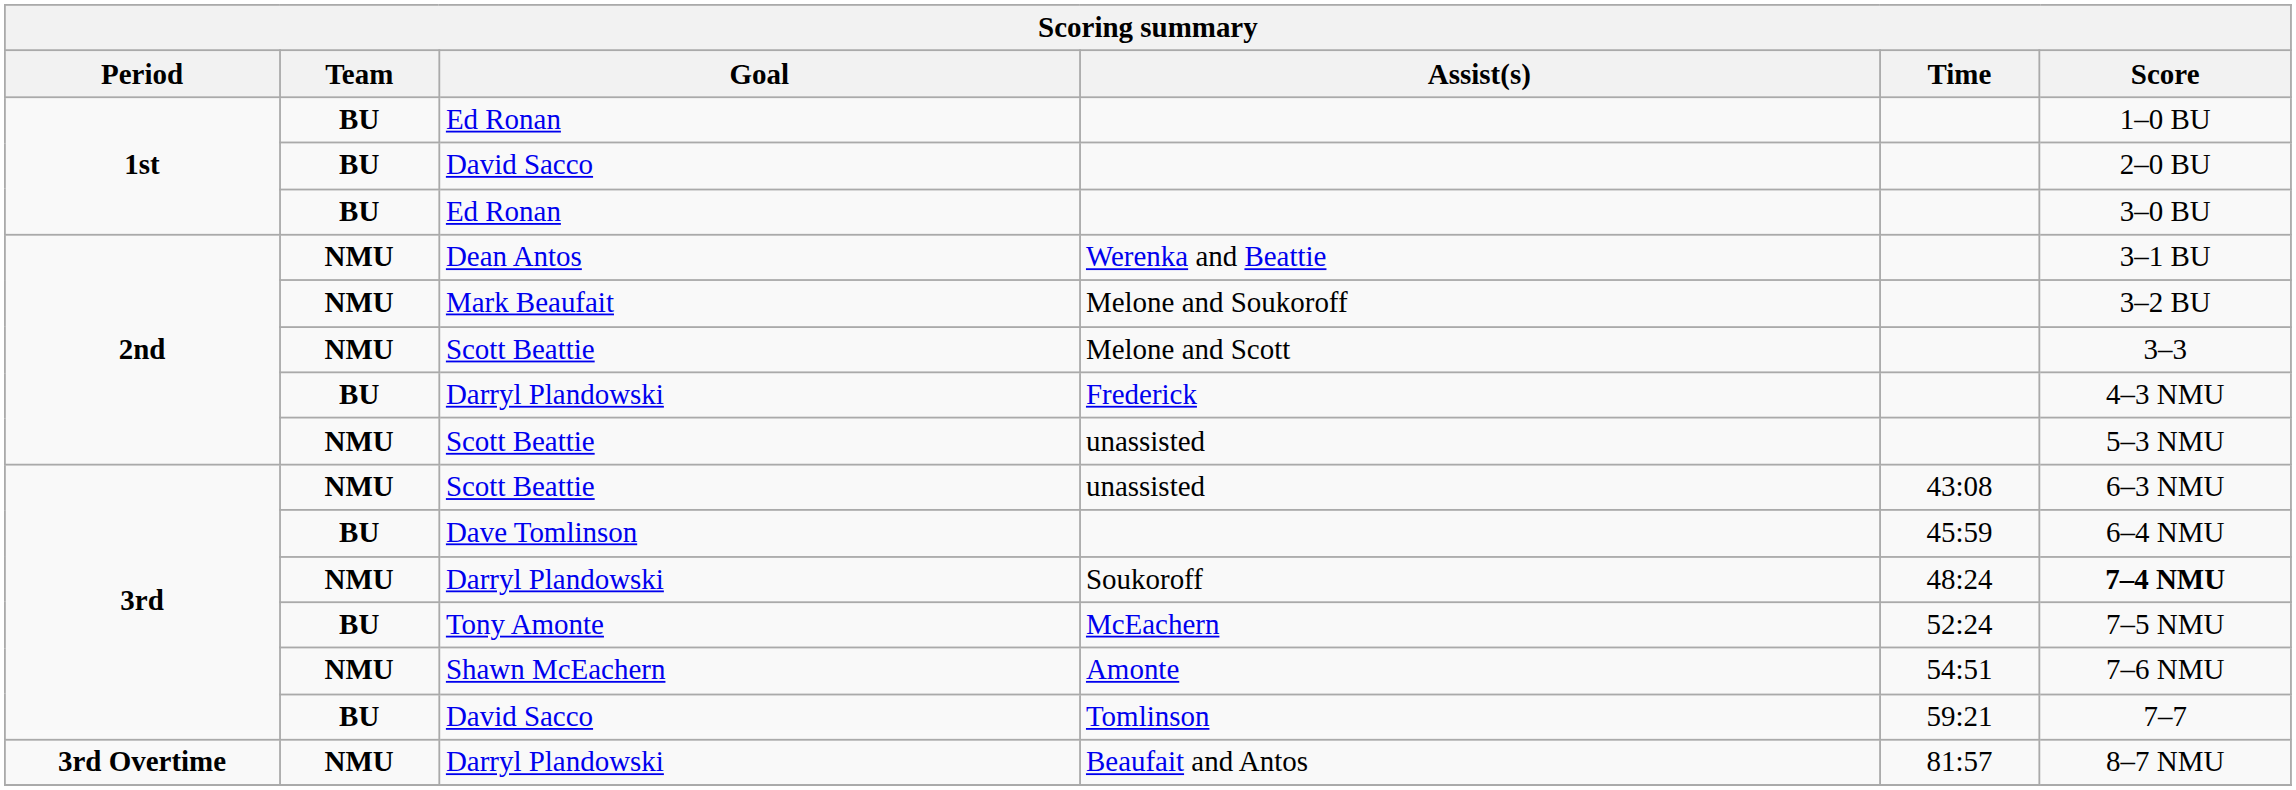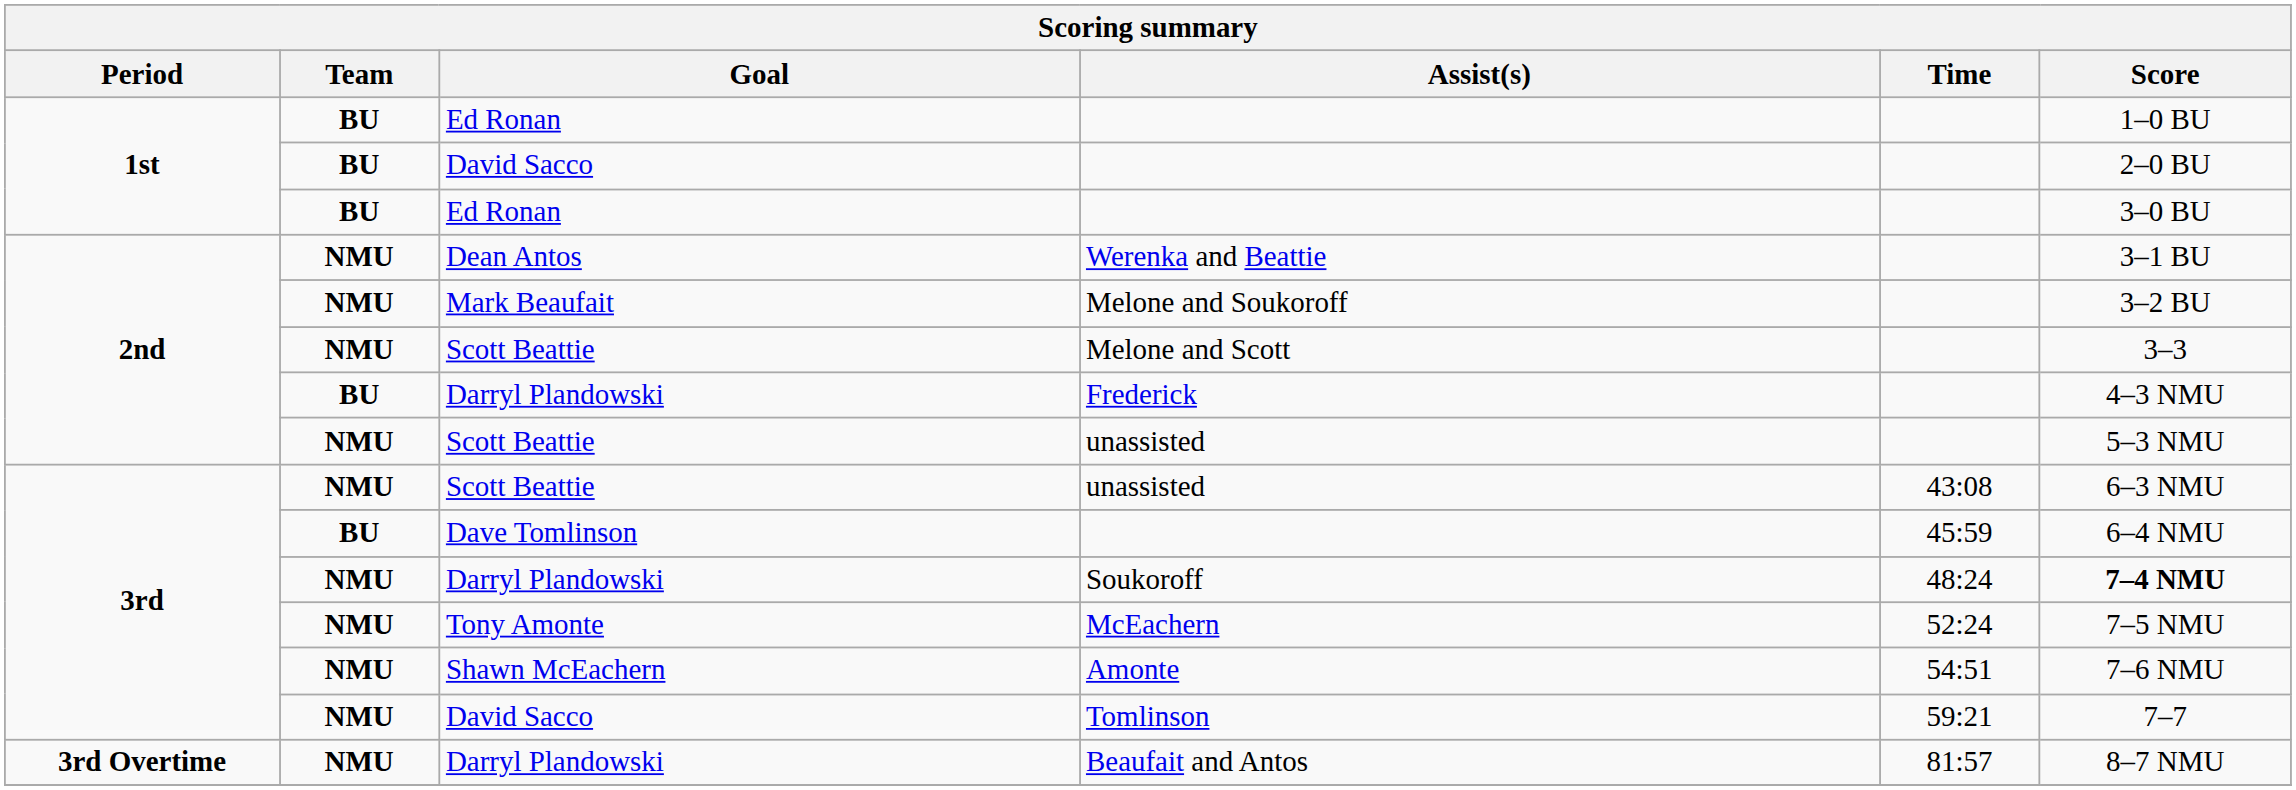(359, 624) BU -> (359, 624) NMU
(359, 716) BU -> (359, 716) NMU
